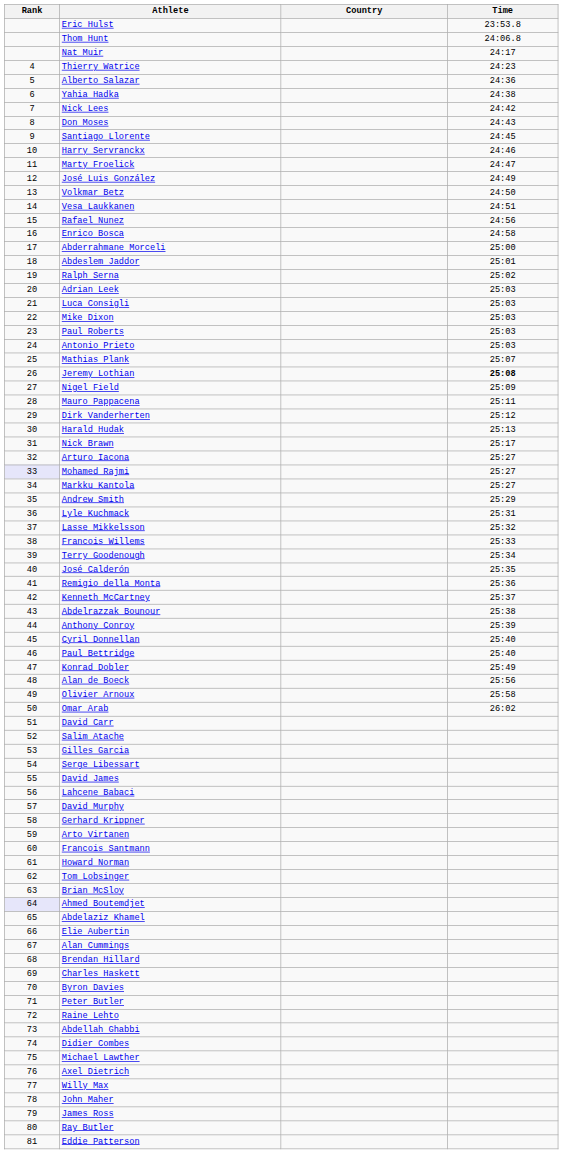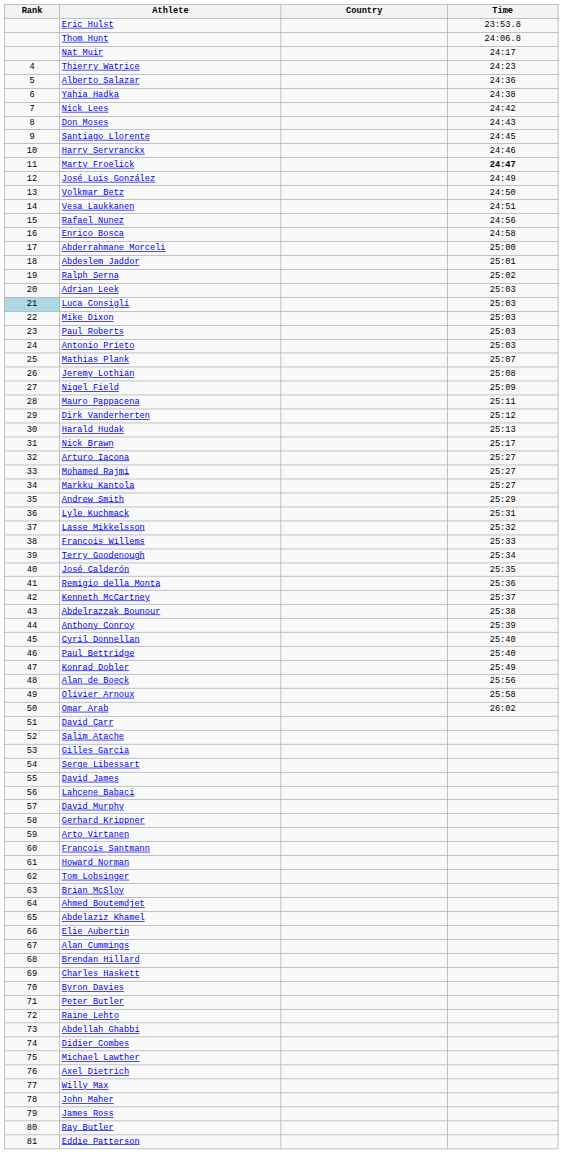(503, 165) normal -> (503, 165) bold
(32, 305) no background -> (32, 305) lightblue background
(503, 375) bold -> (503, 375) normal
(32, 472) lavender background -> (32, 472) no background
(32, 905) lavender background -> (32, 905) no background
